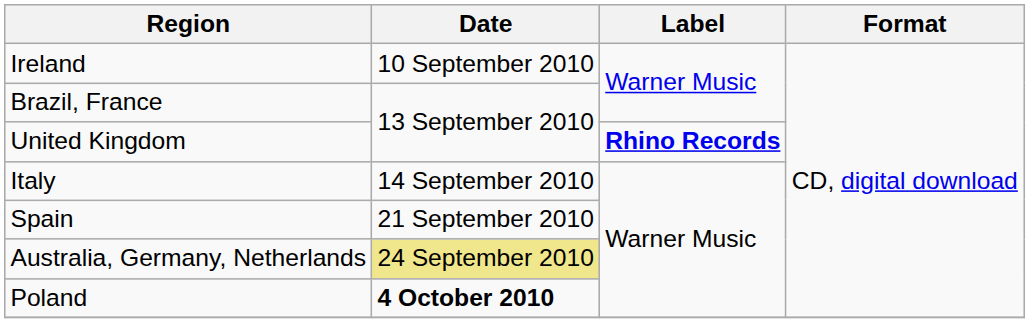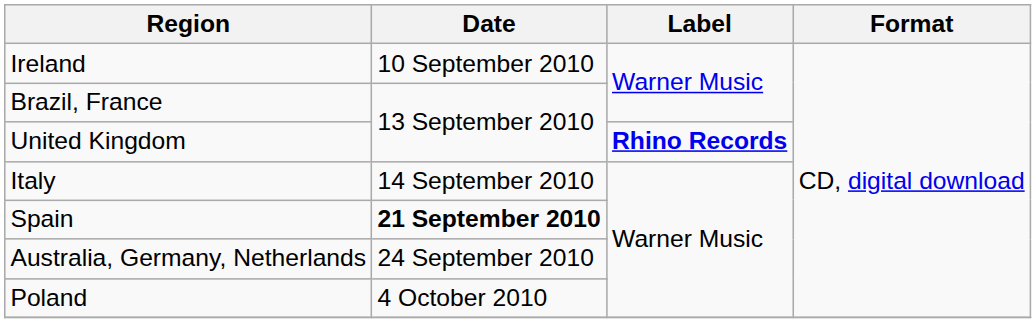(486, 219) normal -> (489, 219) bold
(486, 258) khaki background -> (486, 258) no background
(466, 297) bold -> (462, 297) normal
